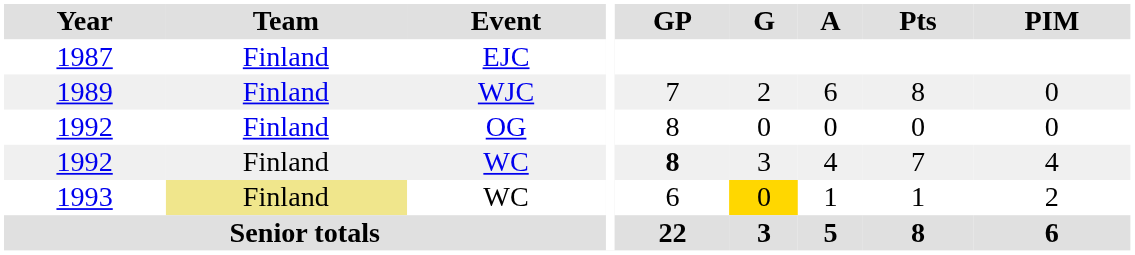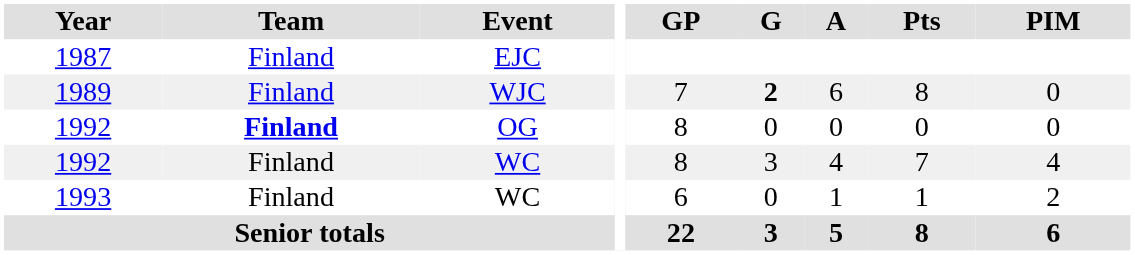(764, 91) normal -> (771, 91) bold
(286, 126) normal -> (291, 126) bold
(672, 162) bold -> (681, 162) normal
(286, 197) khaki background -> (291, 197) no background
(764, 197) gold background -> (771, 197) no background
